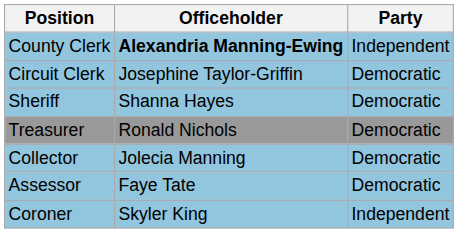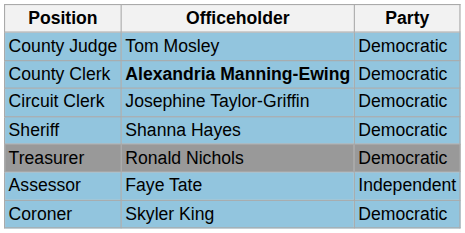+ row: (63, 46)
(400, 46) Independent -> (403, 74) Democratic
- row: (43, 158)
(396, 185) Democratic -> (407, 185) Independent
(400, 213) Independent -> (403, 213) Democratic
